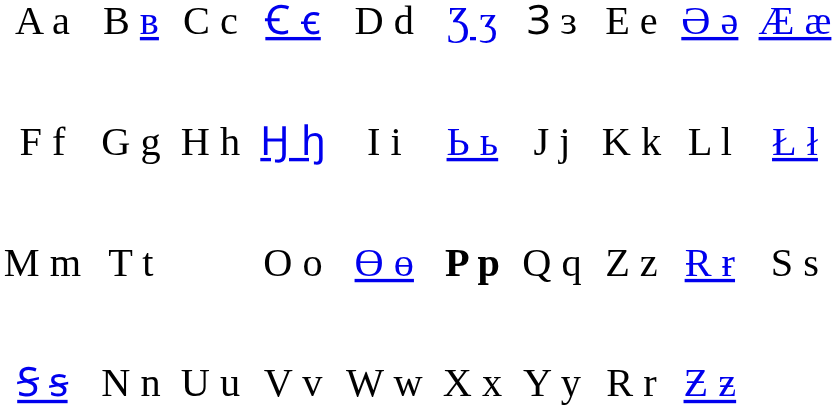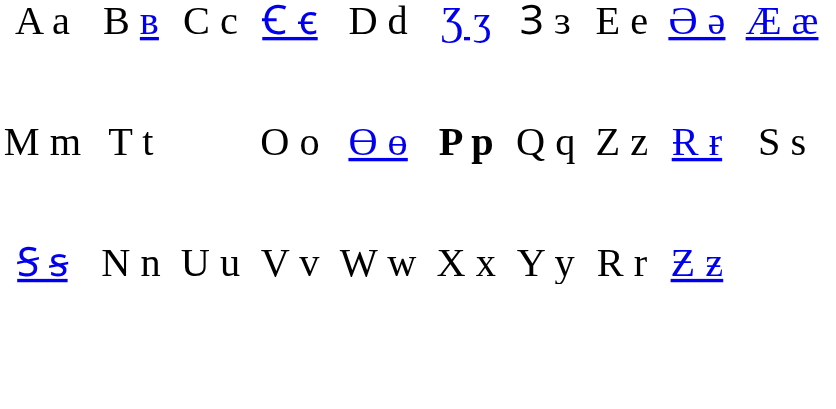- row: (42, 141)
